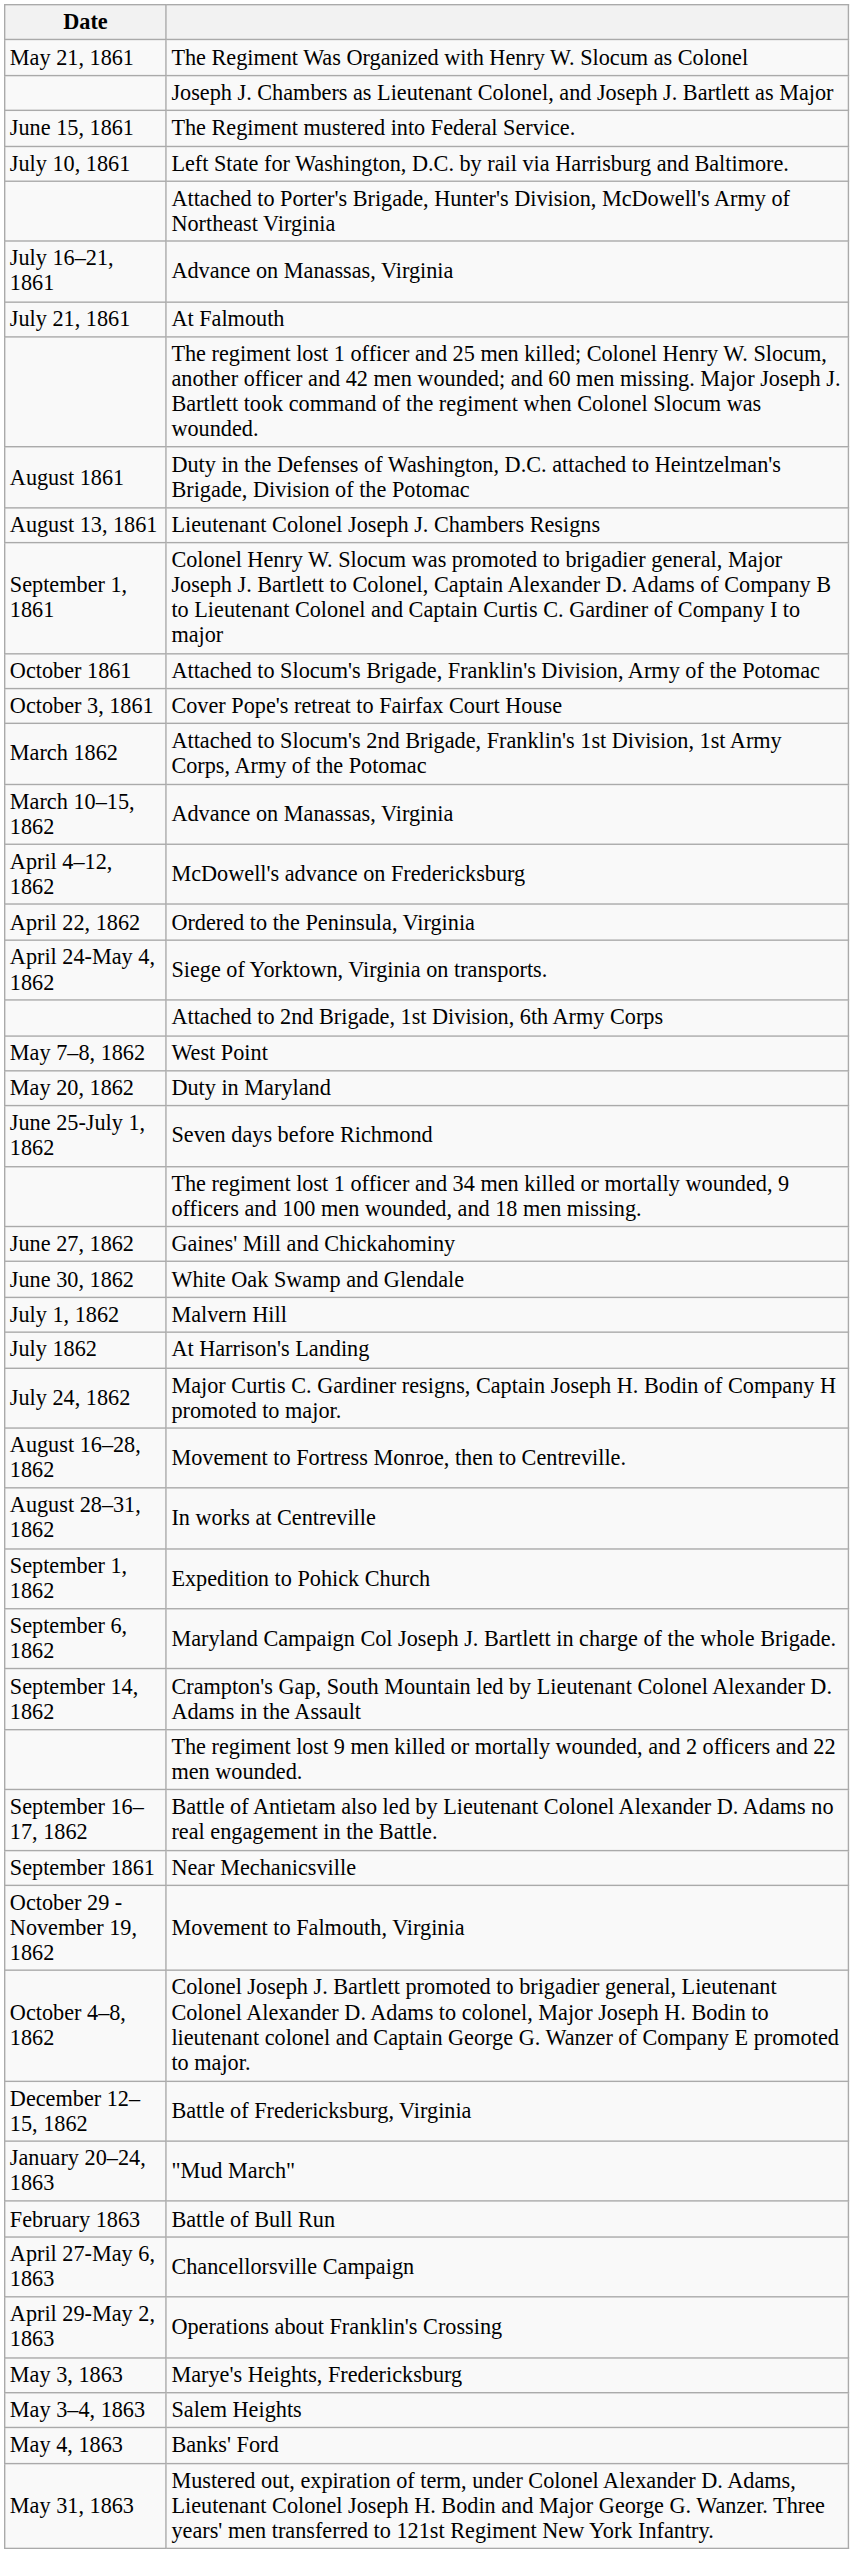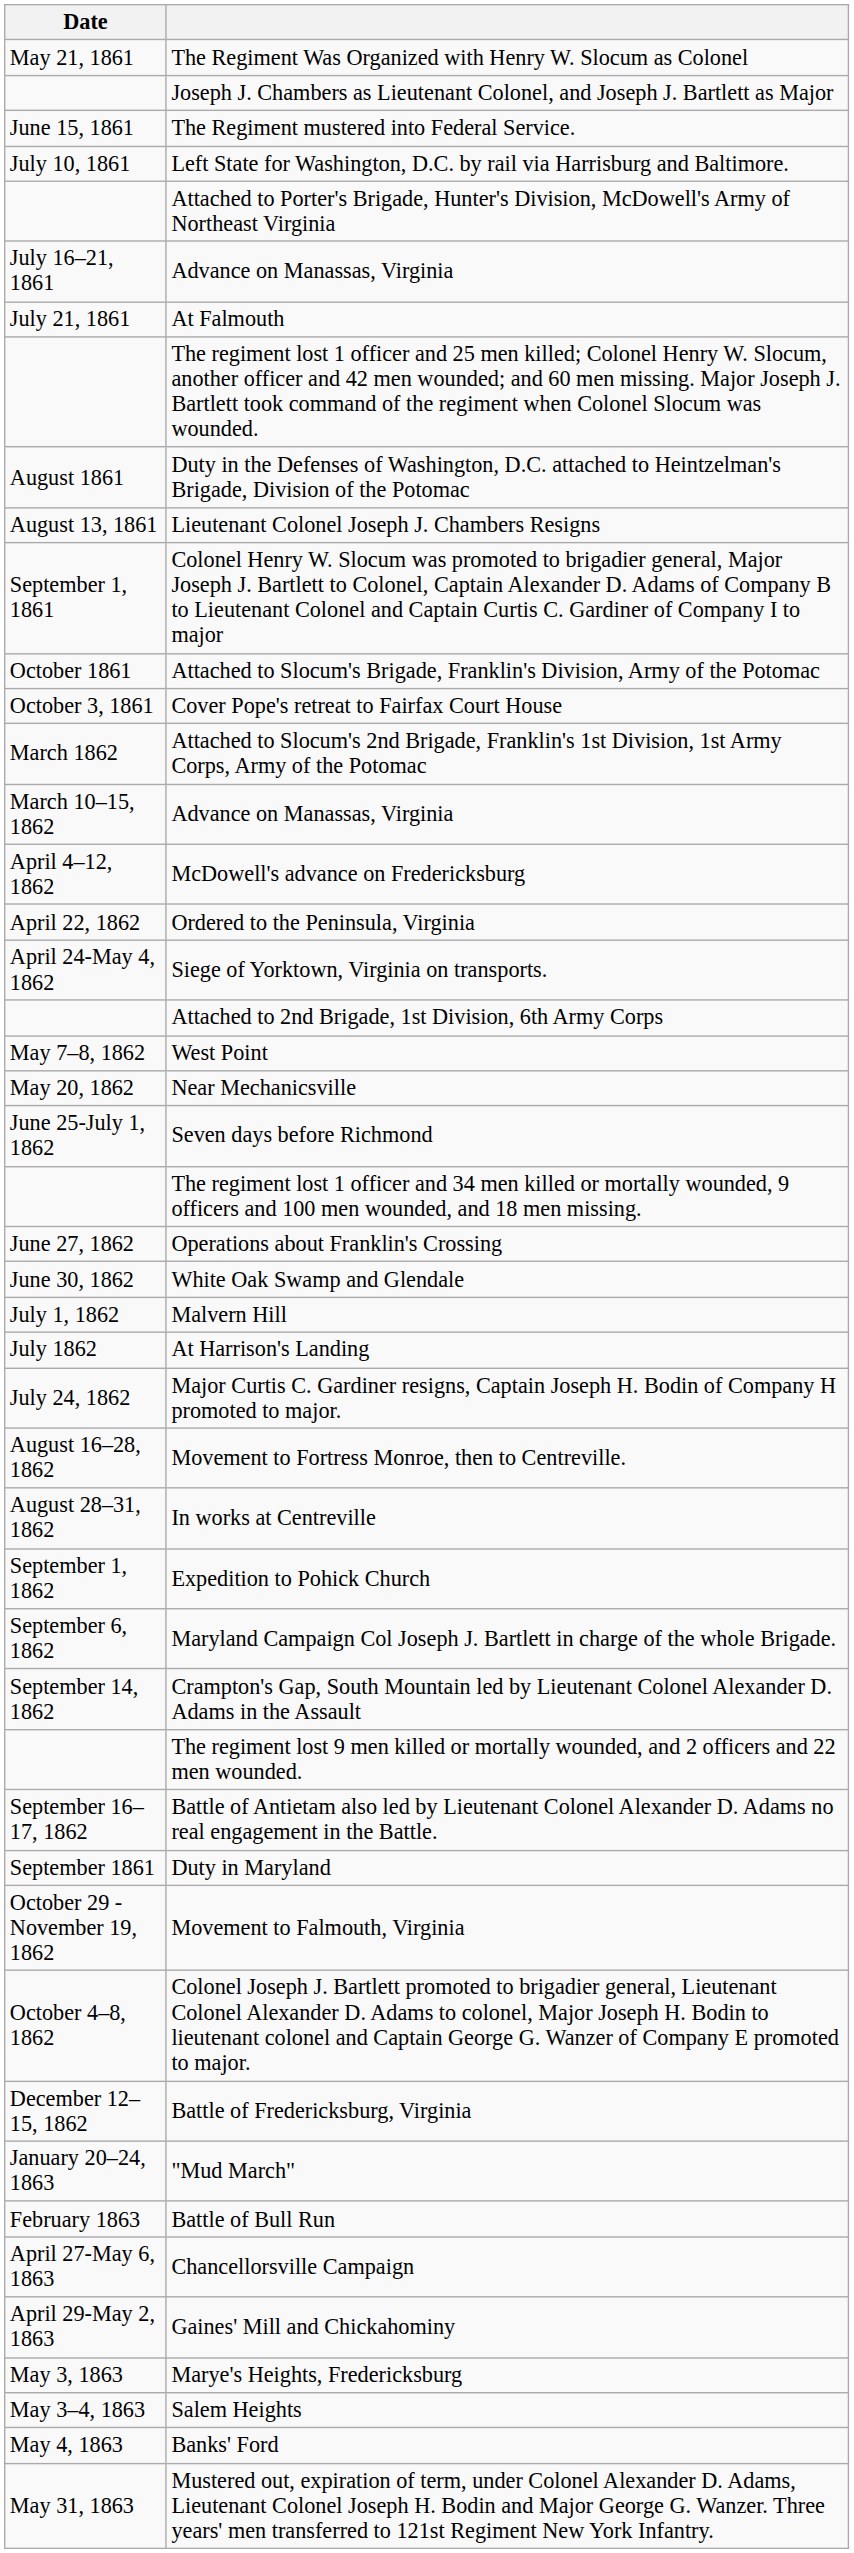(251, 1088) Duty in Maryland -> (264, 1088) Near Mechanicsville
(313, 1243) Gaines' Mill and Chickahominy -> (337, 1243) Operations about Franklin's Crossing
(264, 1867) Near Mechanicsville -> (251, 1867) Duty in Maryland
(337, 2326) Operations about Franklin's Crossing -> (313, 2326) Gaines' Mill and Chickahominy
